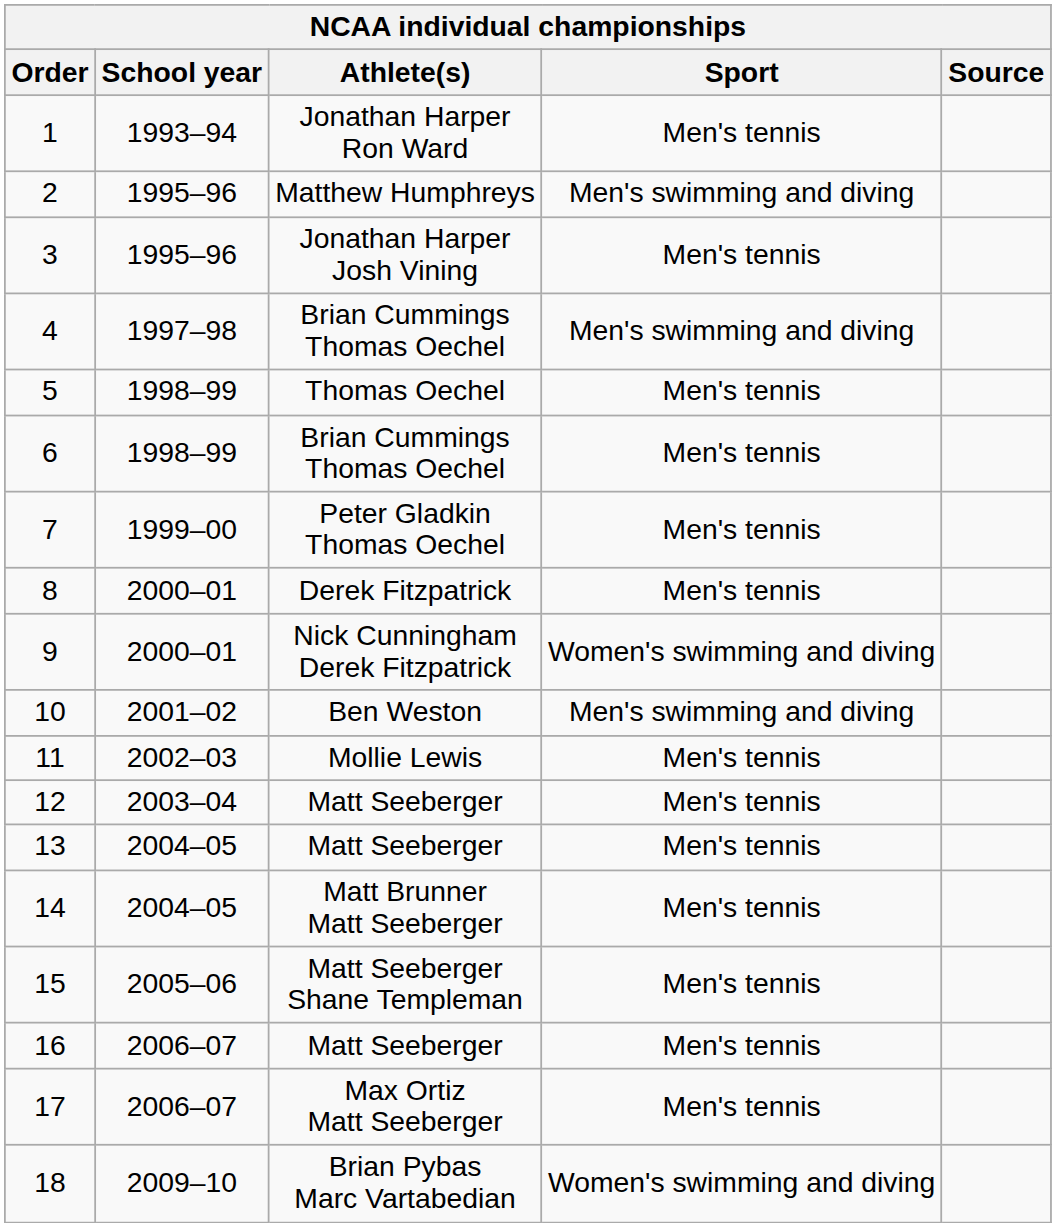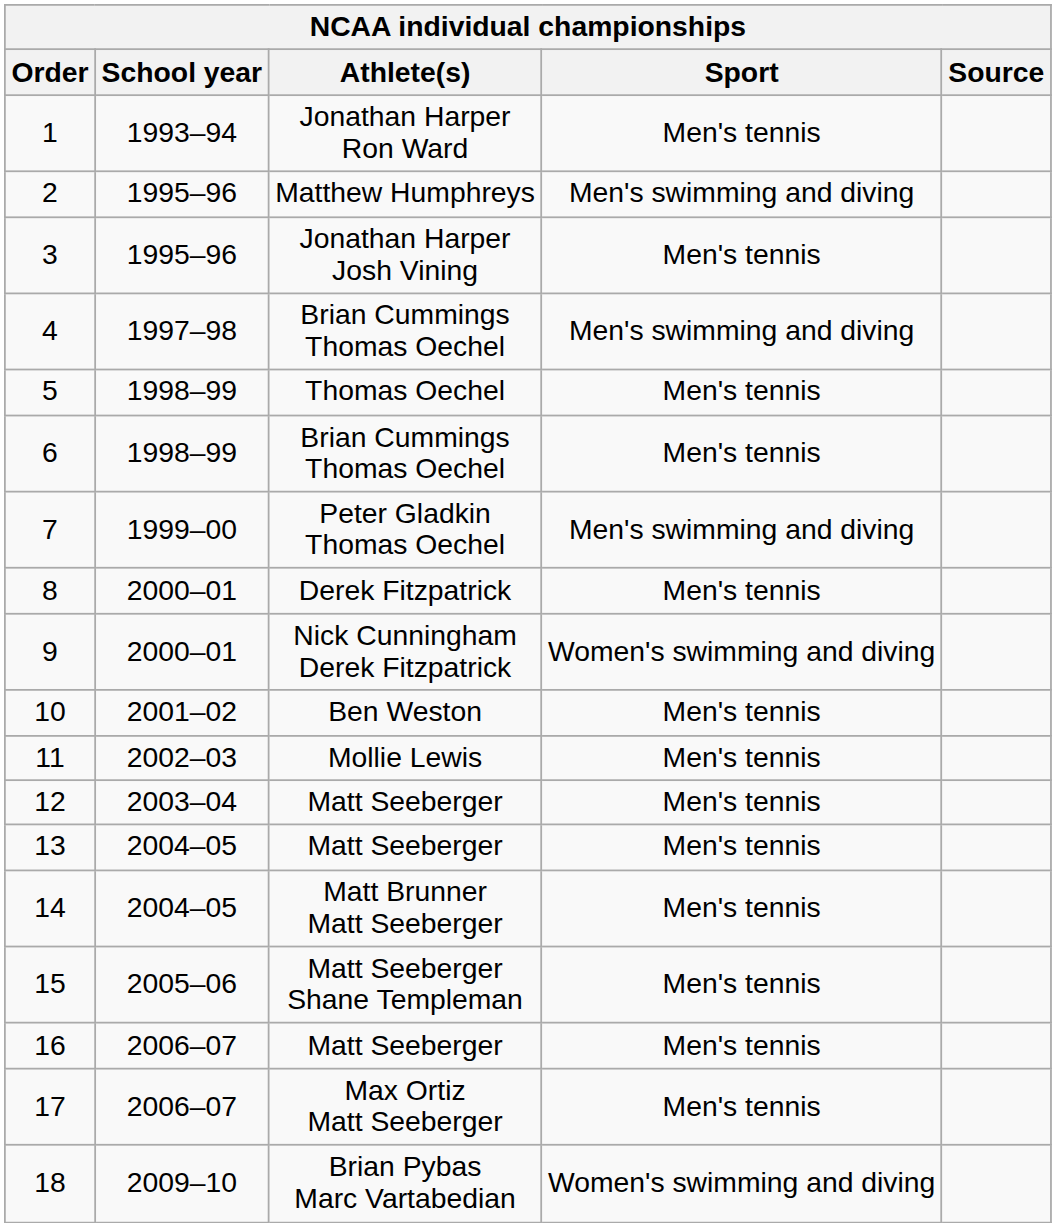(742, 529) Men's tennis -> (742, 529) Men's swimming and diving
(742, 712) Men's swimming and diving -> (742, 712) Men's tennis
